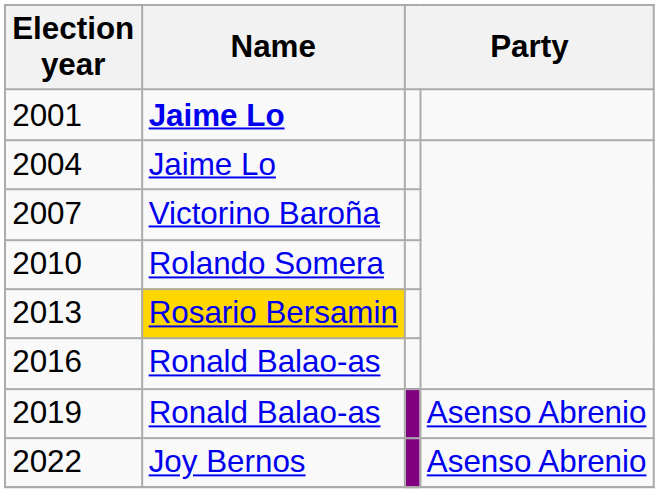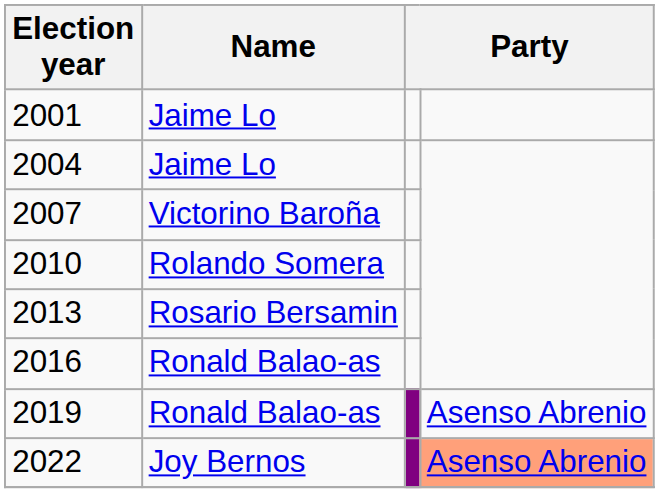(217, 114) bold -> (212, 114) normal
(273, 313) gold background -> (273, 313) no background
(537, 462) no background -> (537, 462) lightsalmon background
